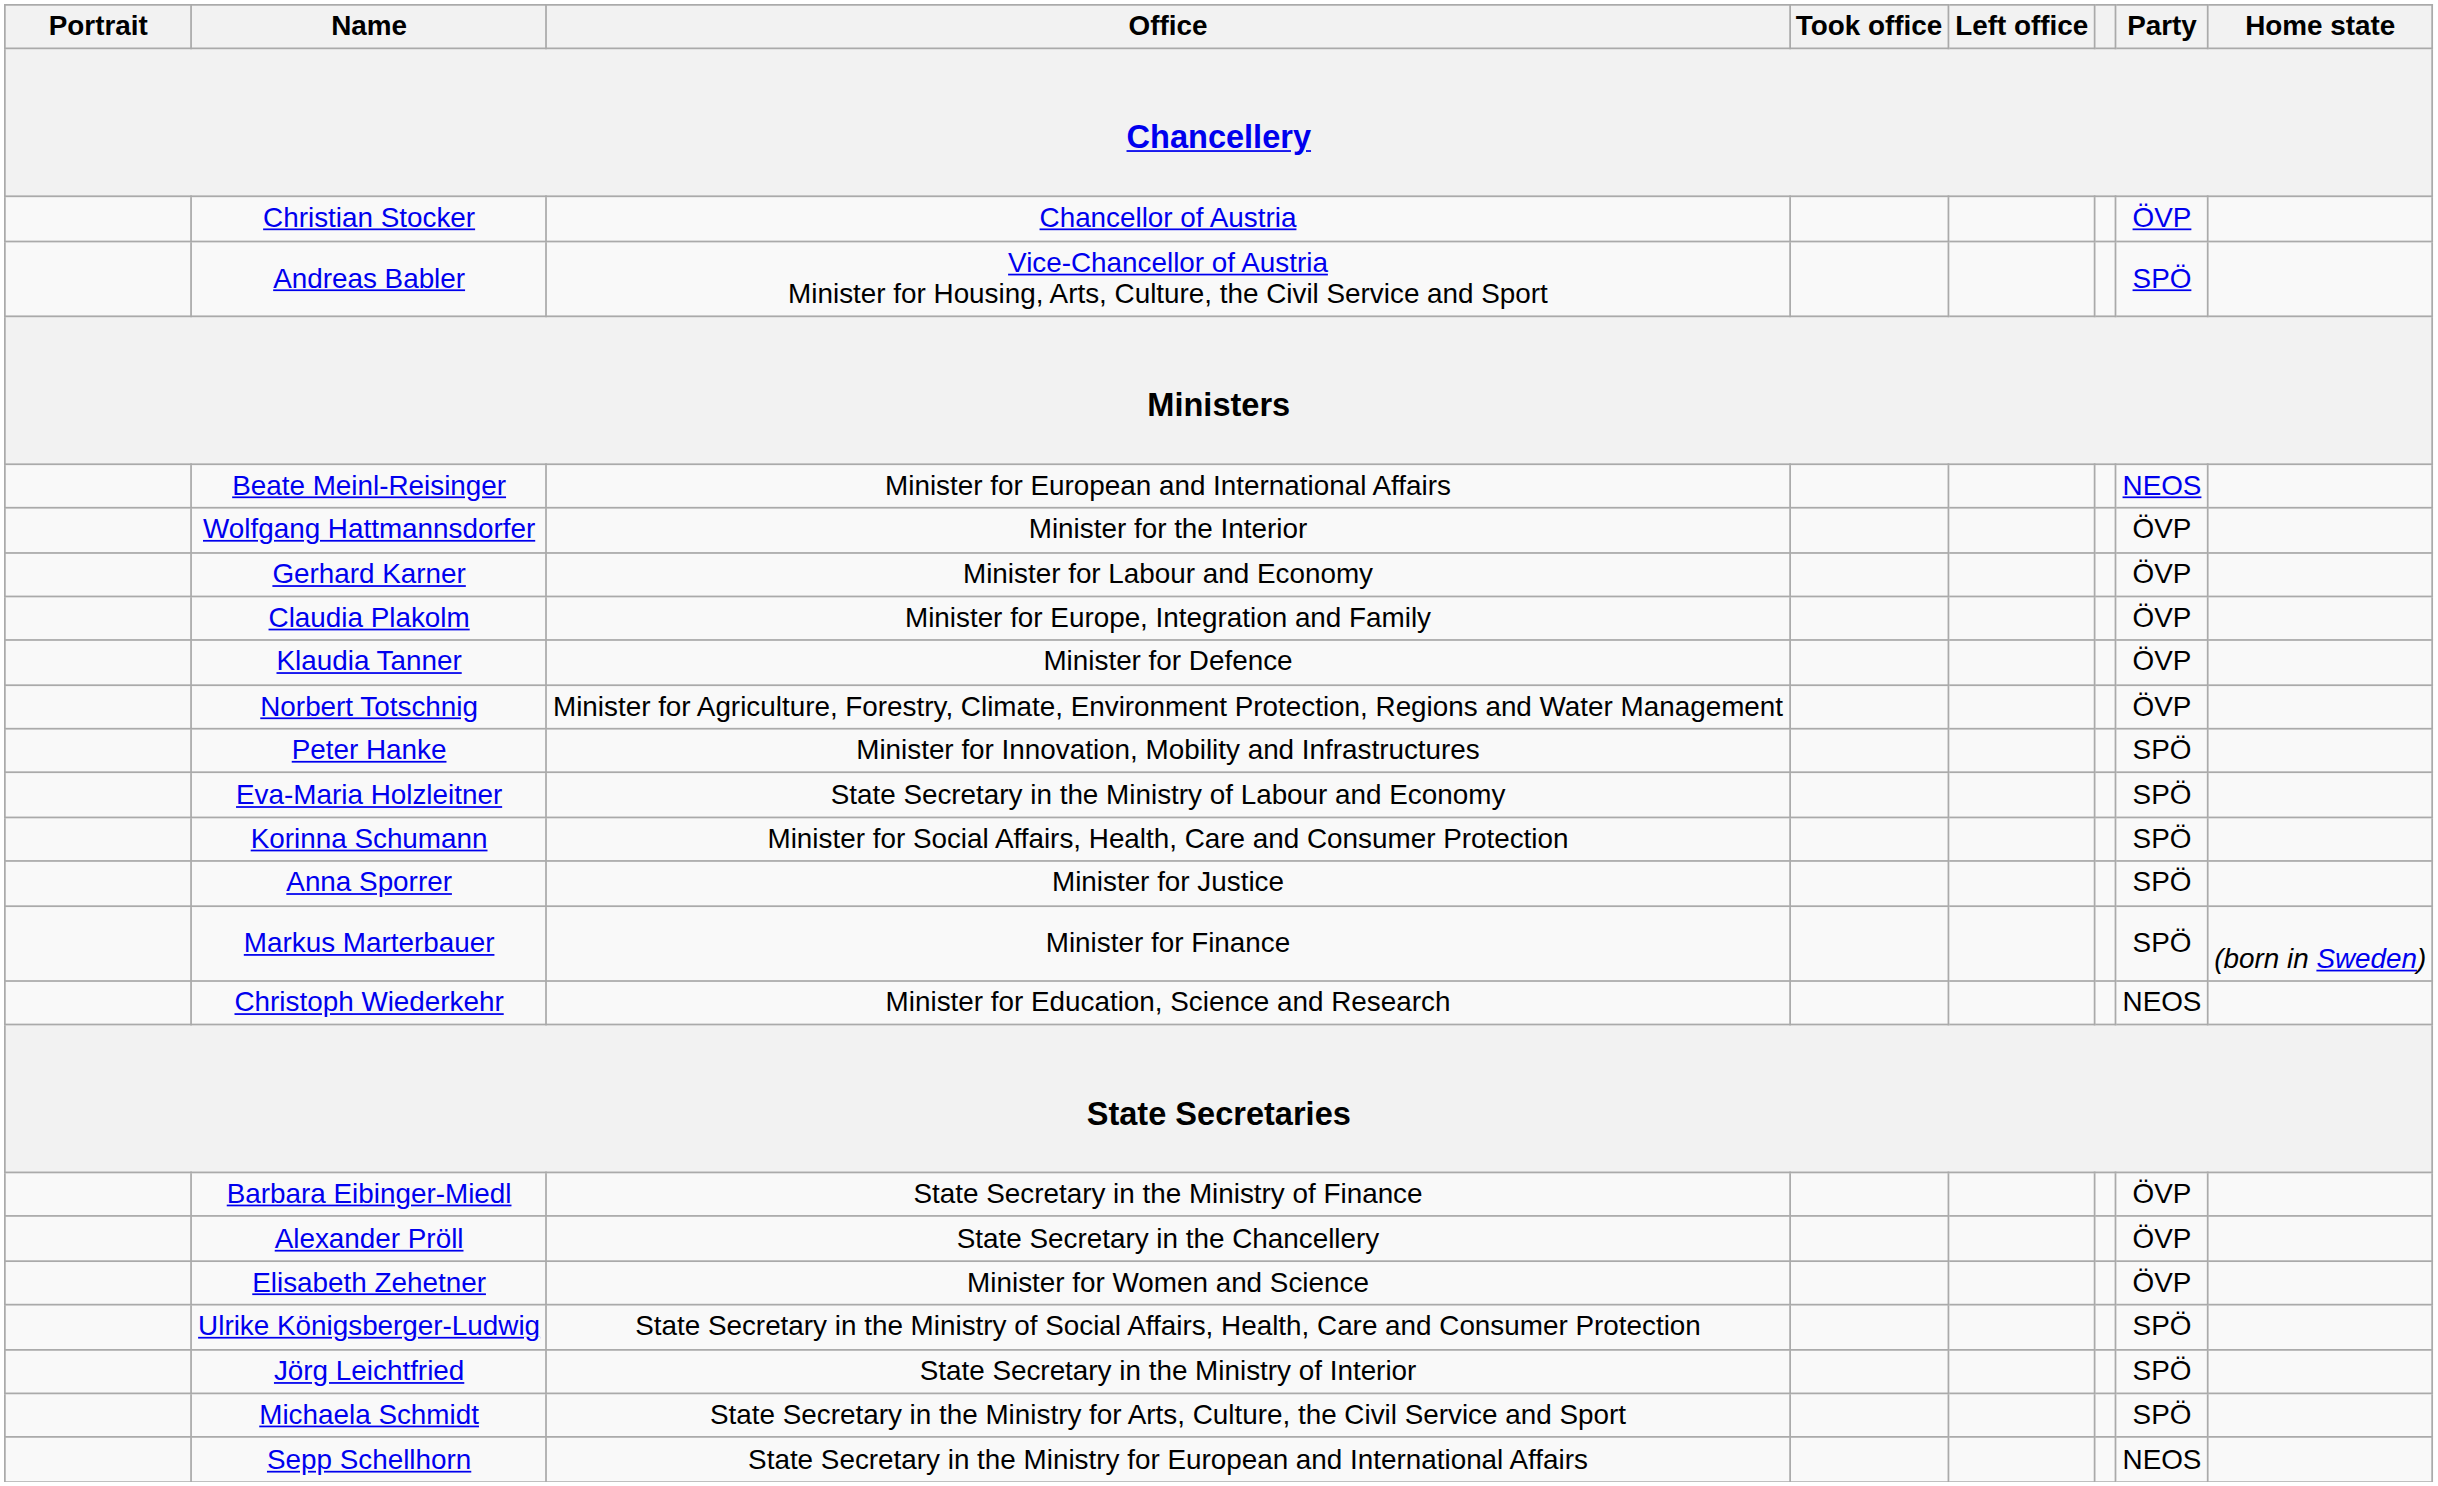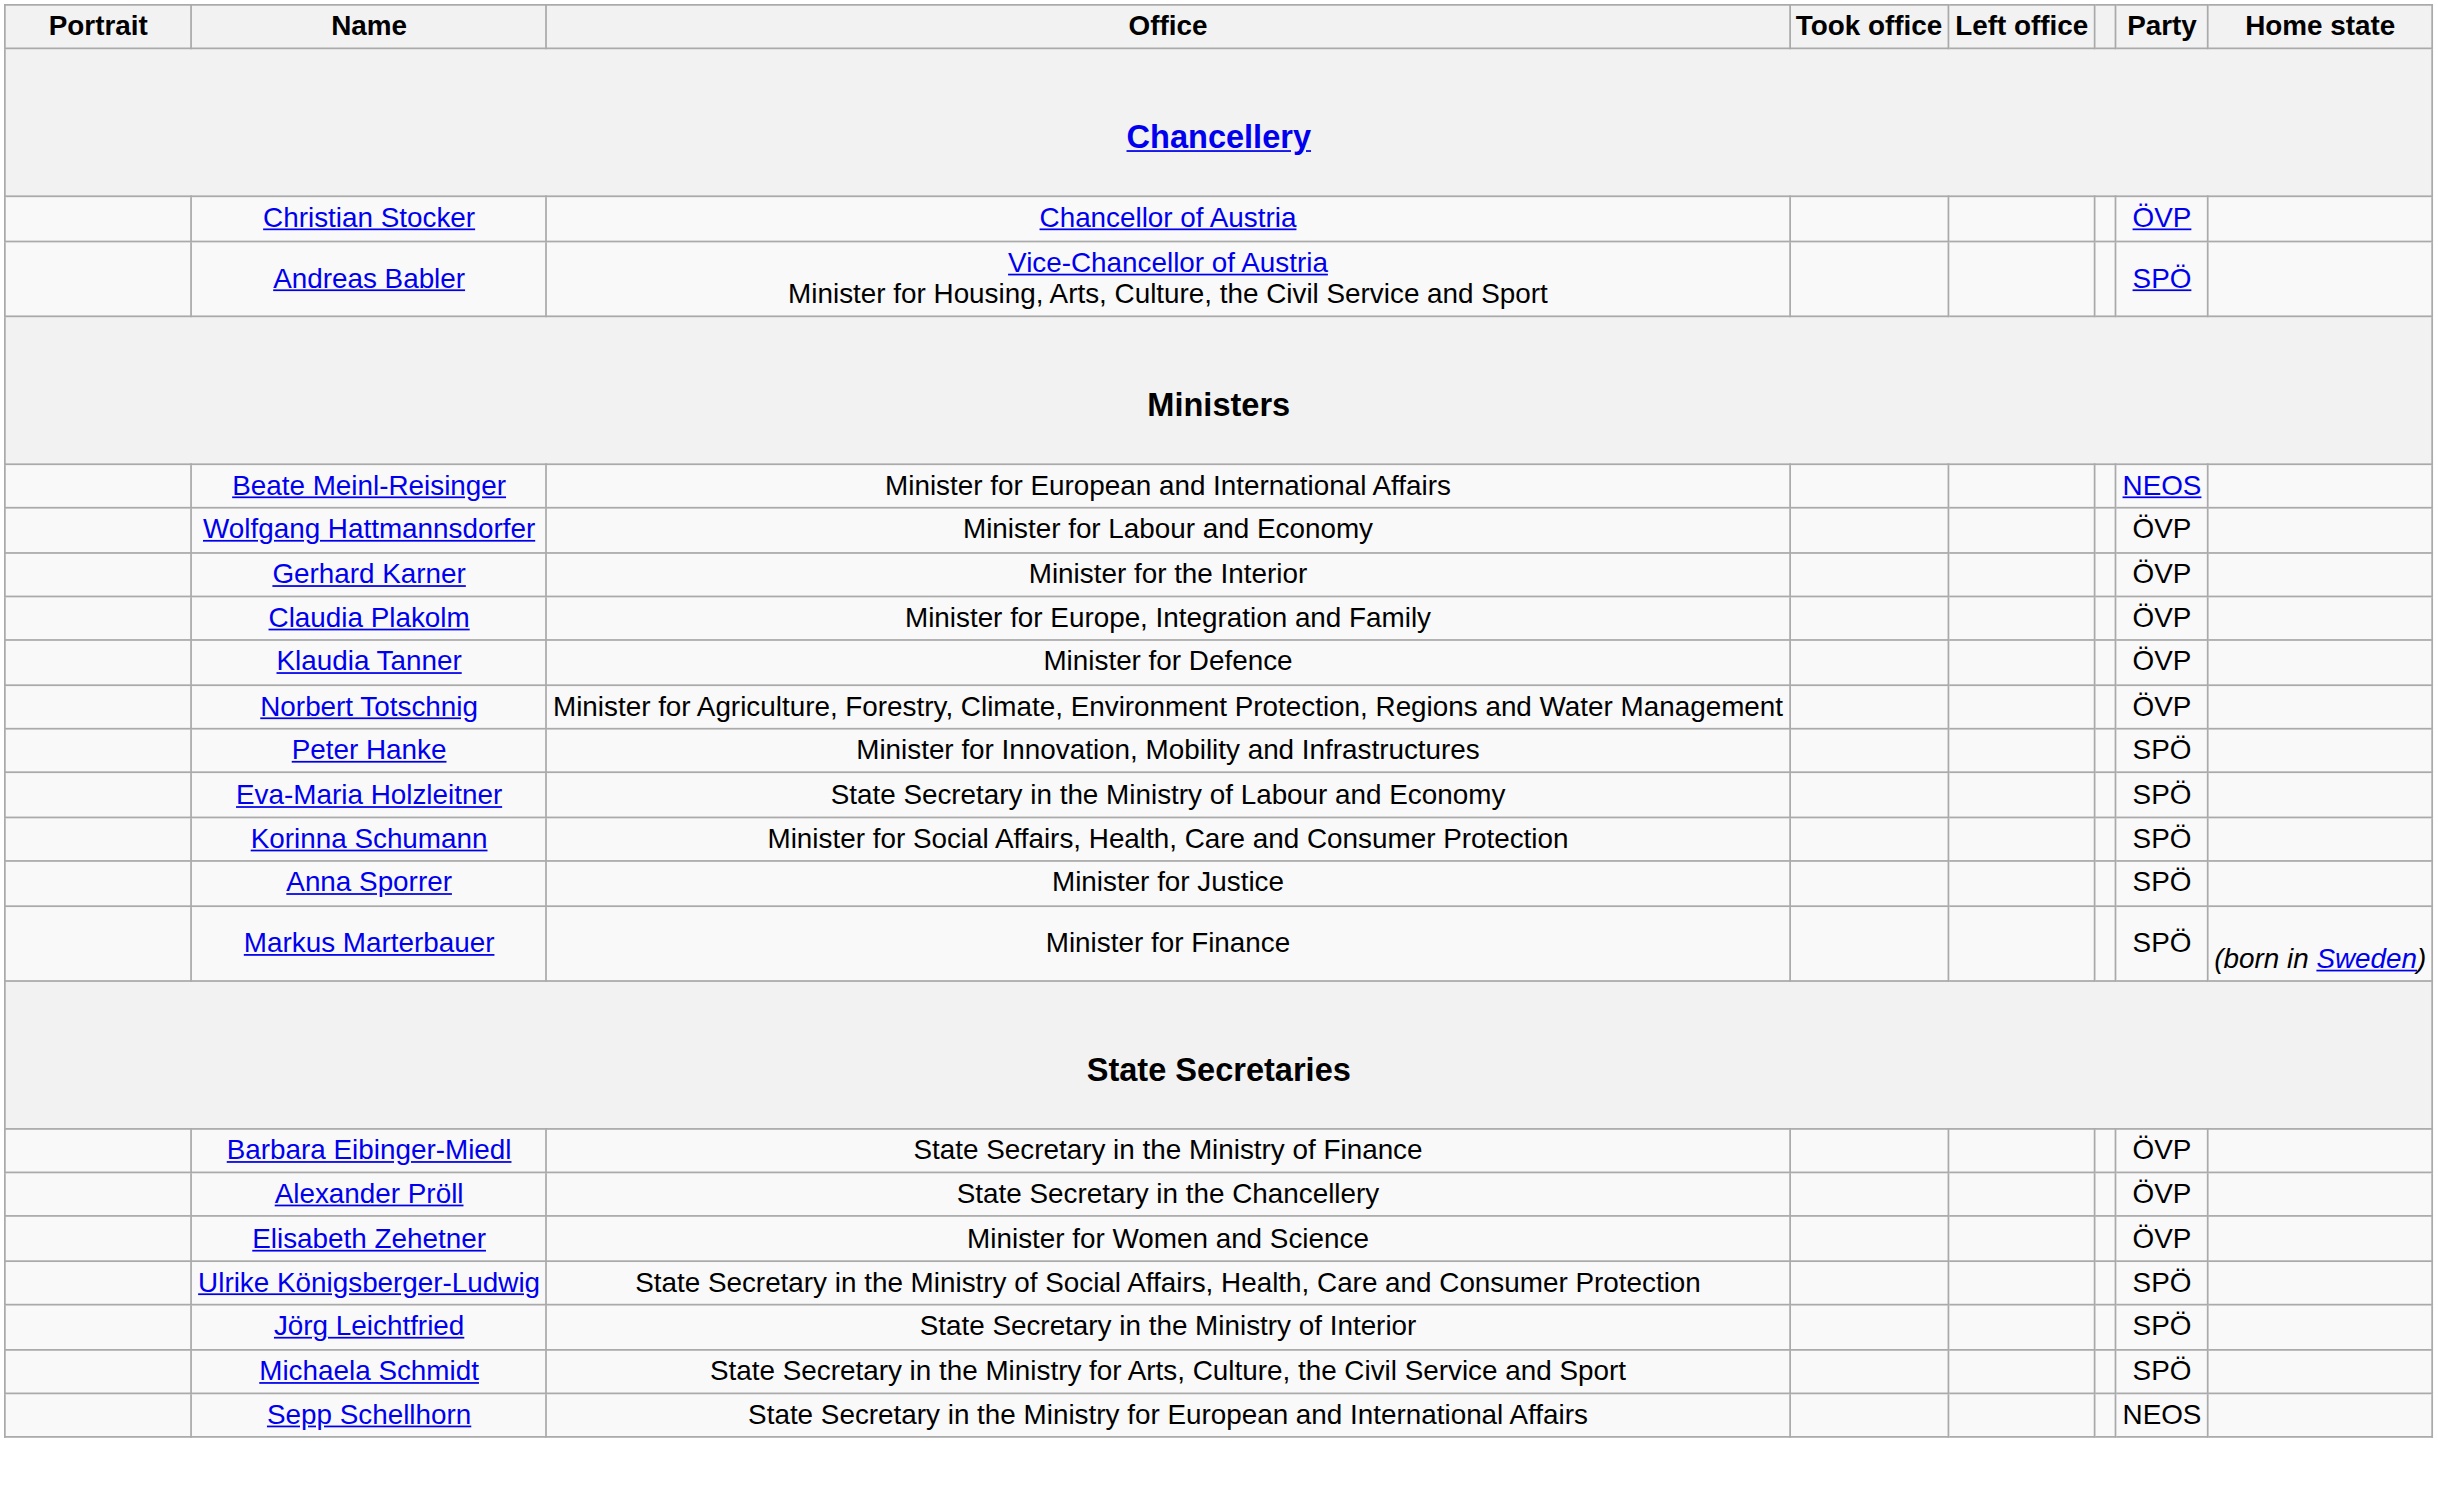(1168, 529) Minister for the Interior -> (1168, 529) Minister for Labour and Economy
(1168, 573) Minister for Labour and Economy -> (1168, 573) Minister for the Interior
- row: (369, 1002)
